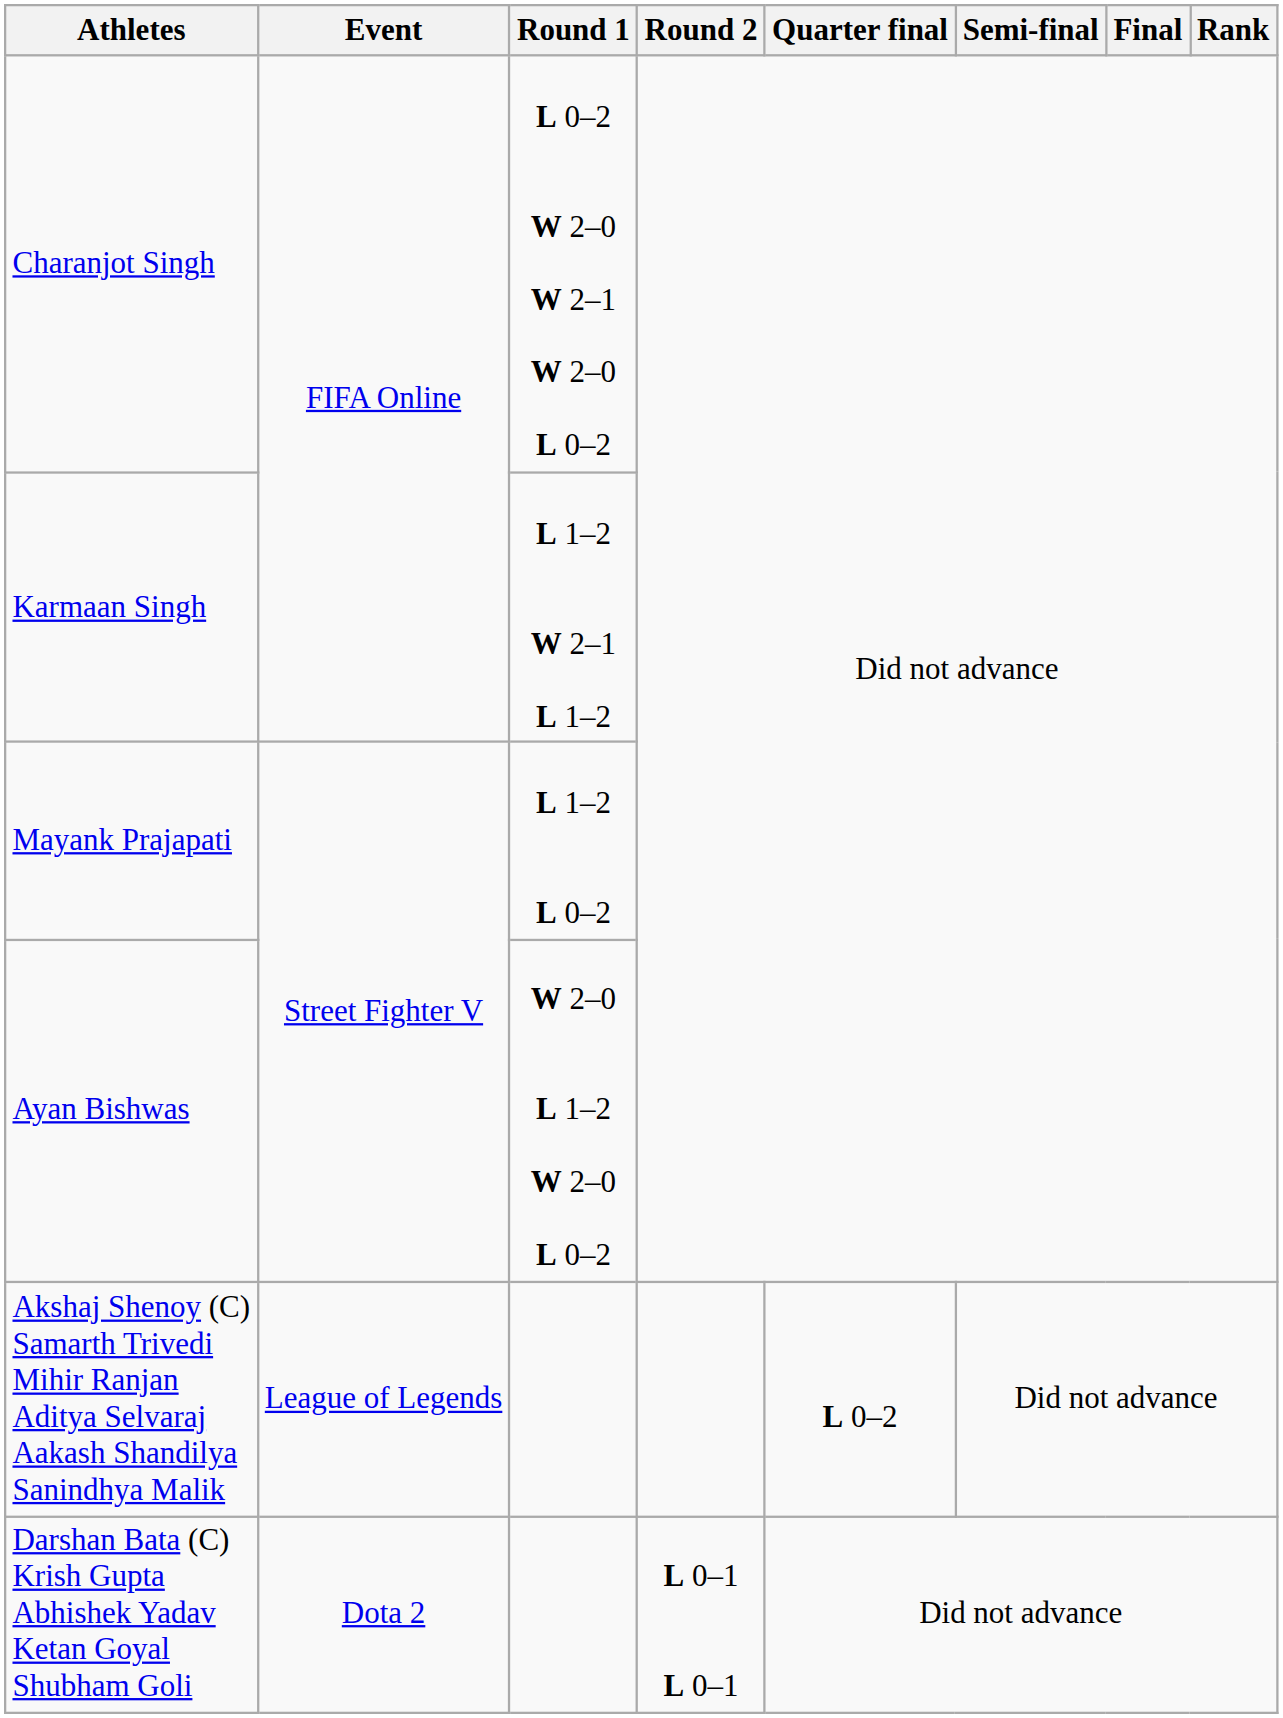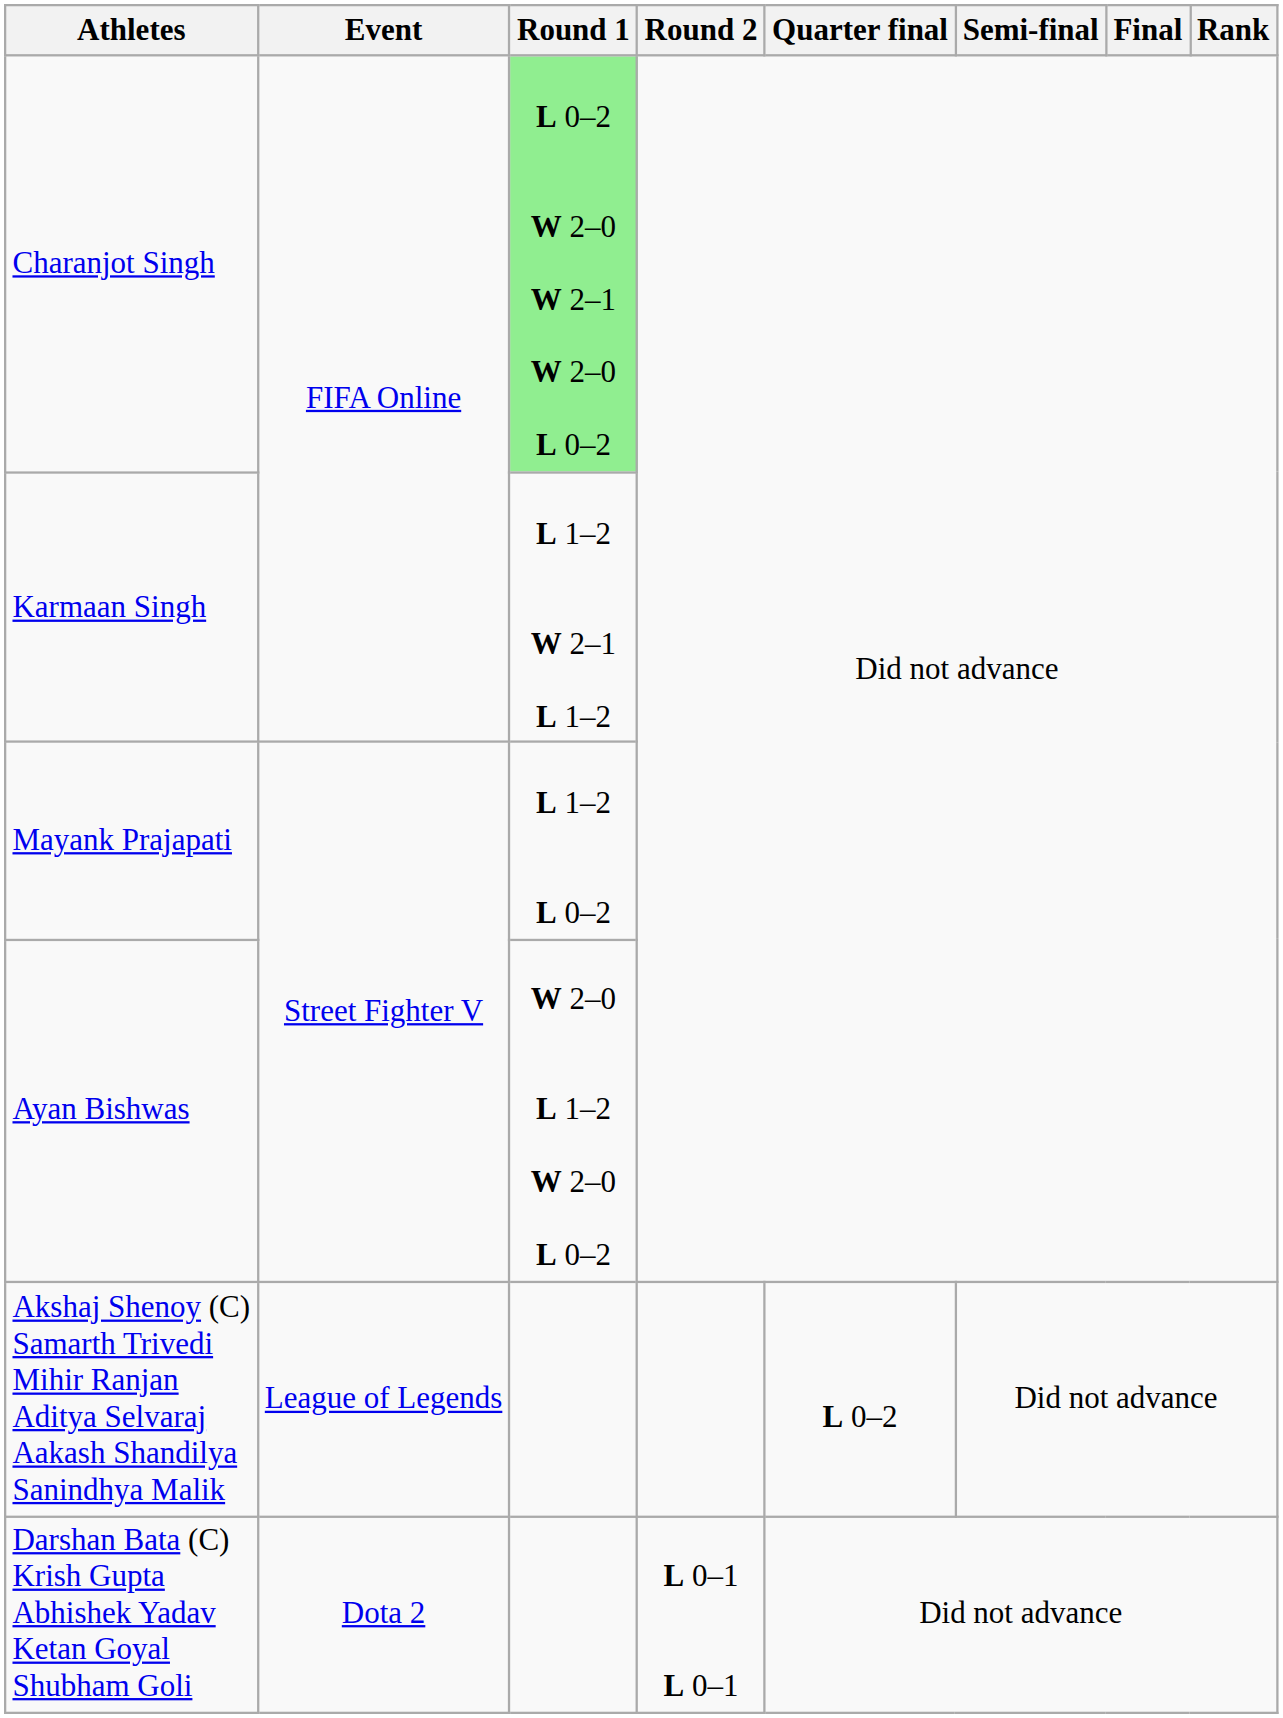(573, 281) no background -> (573, 281) lightgreen background
